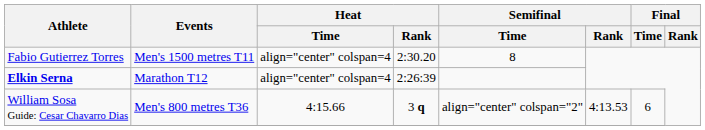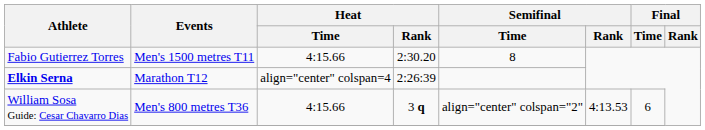(325, 57) align="center" colspan=4 -> (325, 57) 4:15.66
